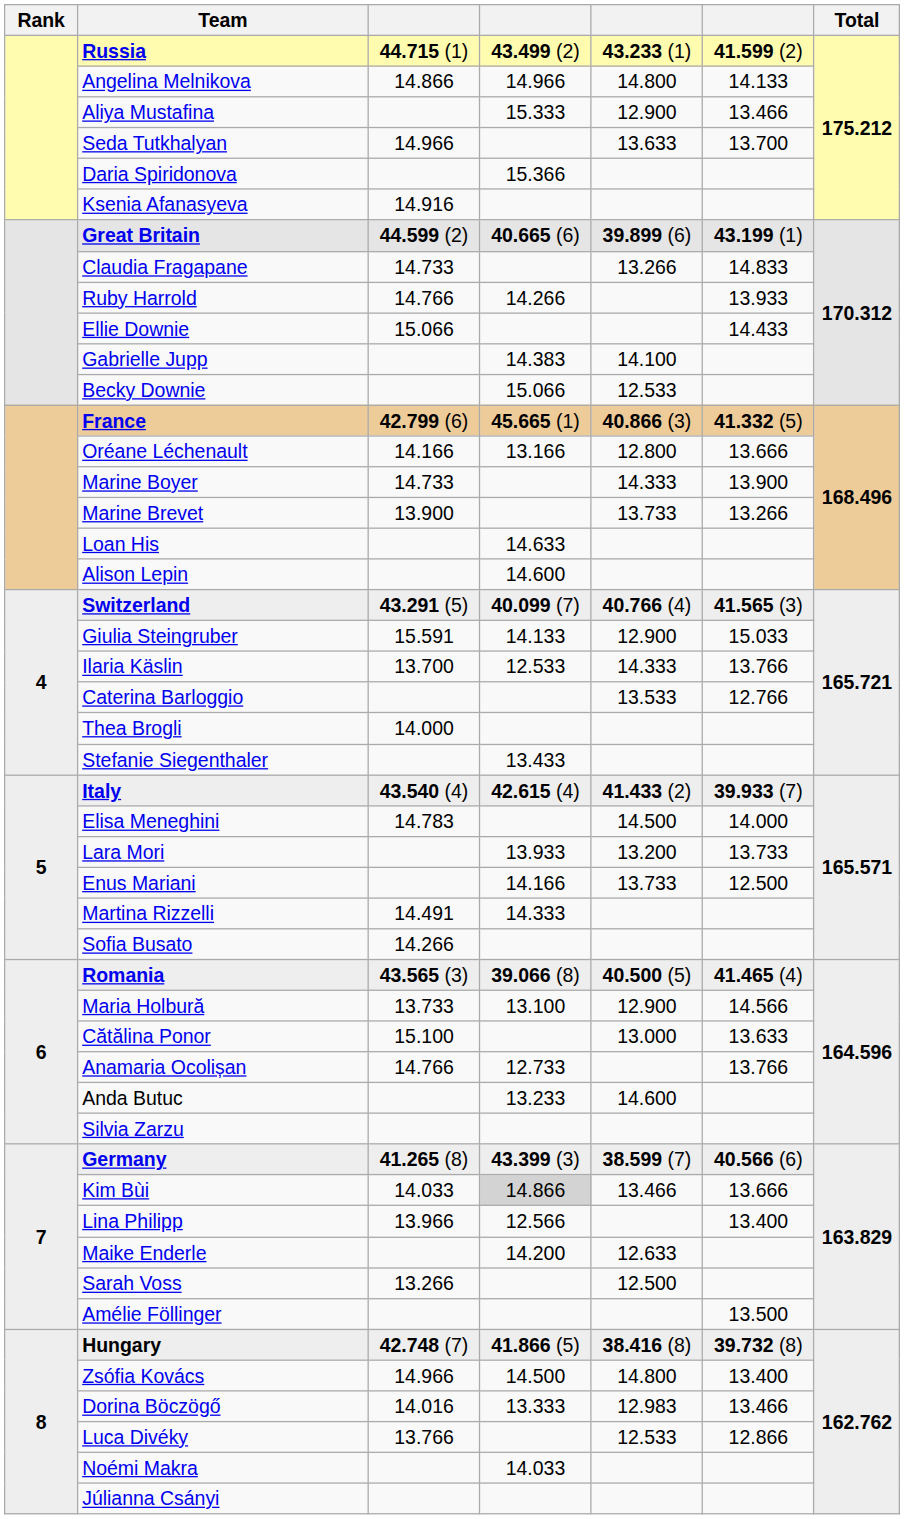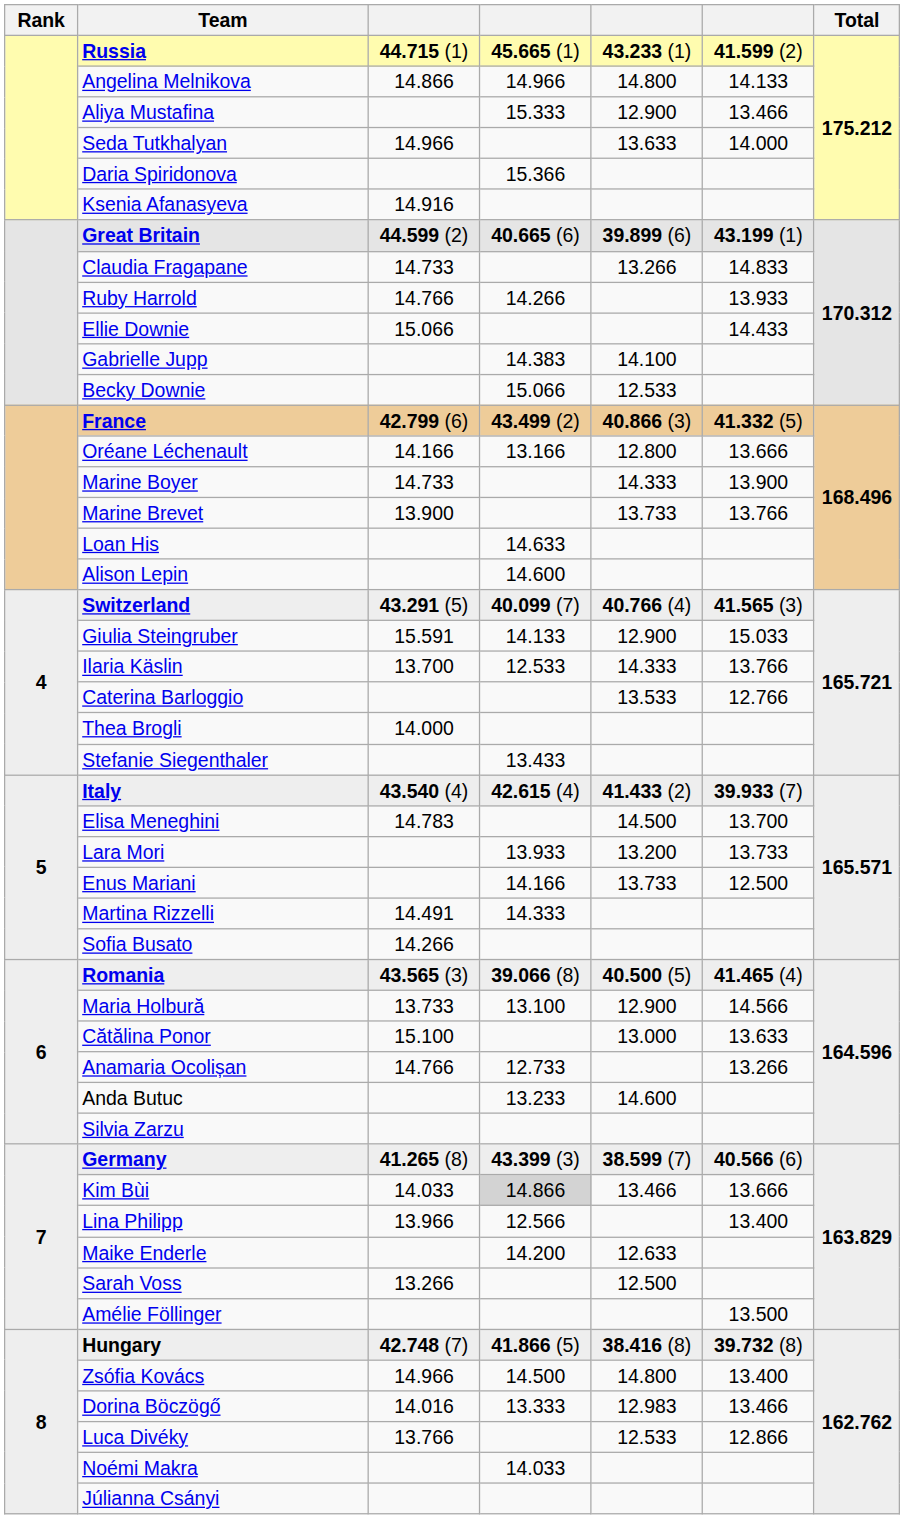(535, 51) 43.499 (2) -> (535, 51) 45.665 (1)
(758, 143) 13.700 -> (758, 143) 14.000
(535, 421) 45.665 (1) -> (535, 421) 43.499 (2)
(758, 513) 13.266 -> (758, 513) 13.766
(758, 821) 14.000 -> (758, 821) 13.700
(758, 1067) 13.766 -> (758, 1067) 13.266
